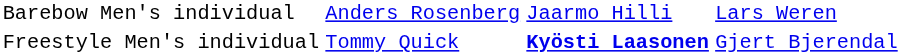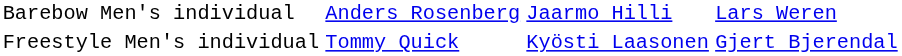(618, 43) bold -> (618, 43) normal
